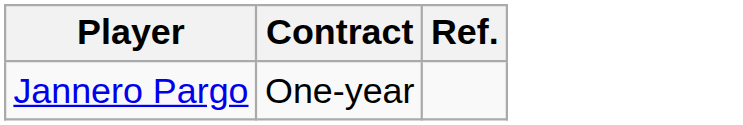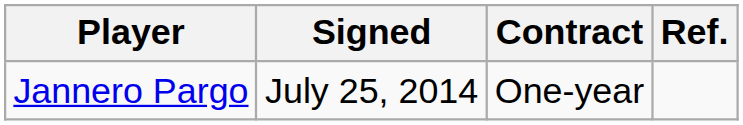+ column: (372, 32)
